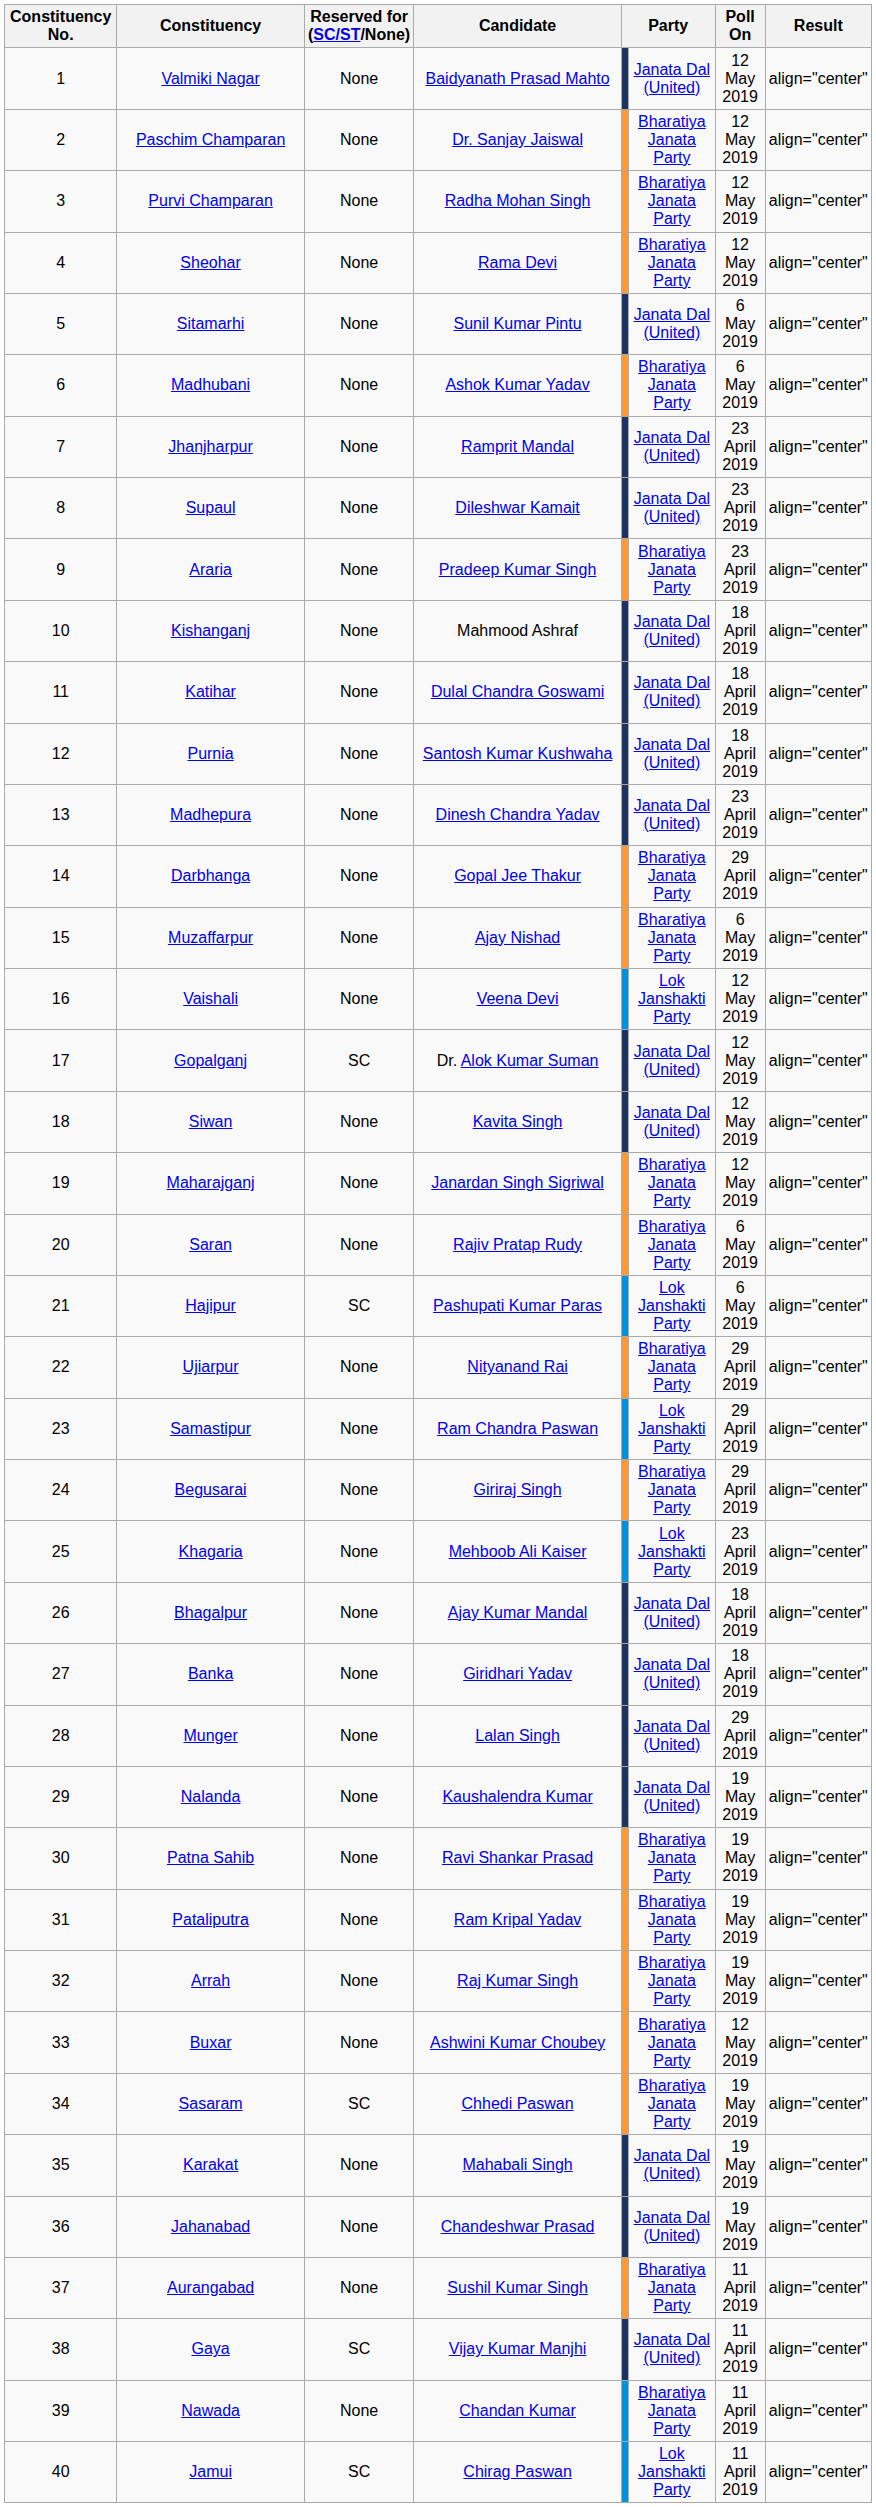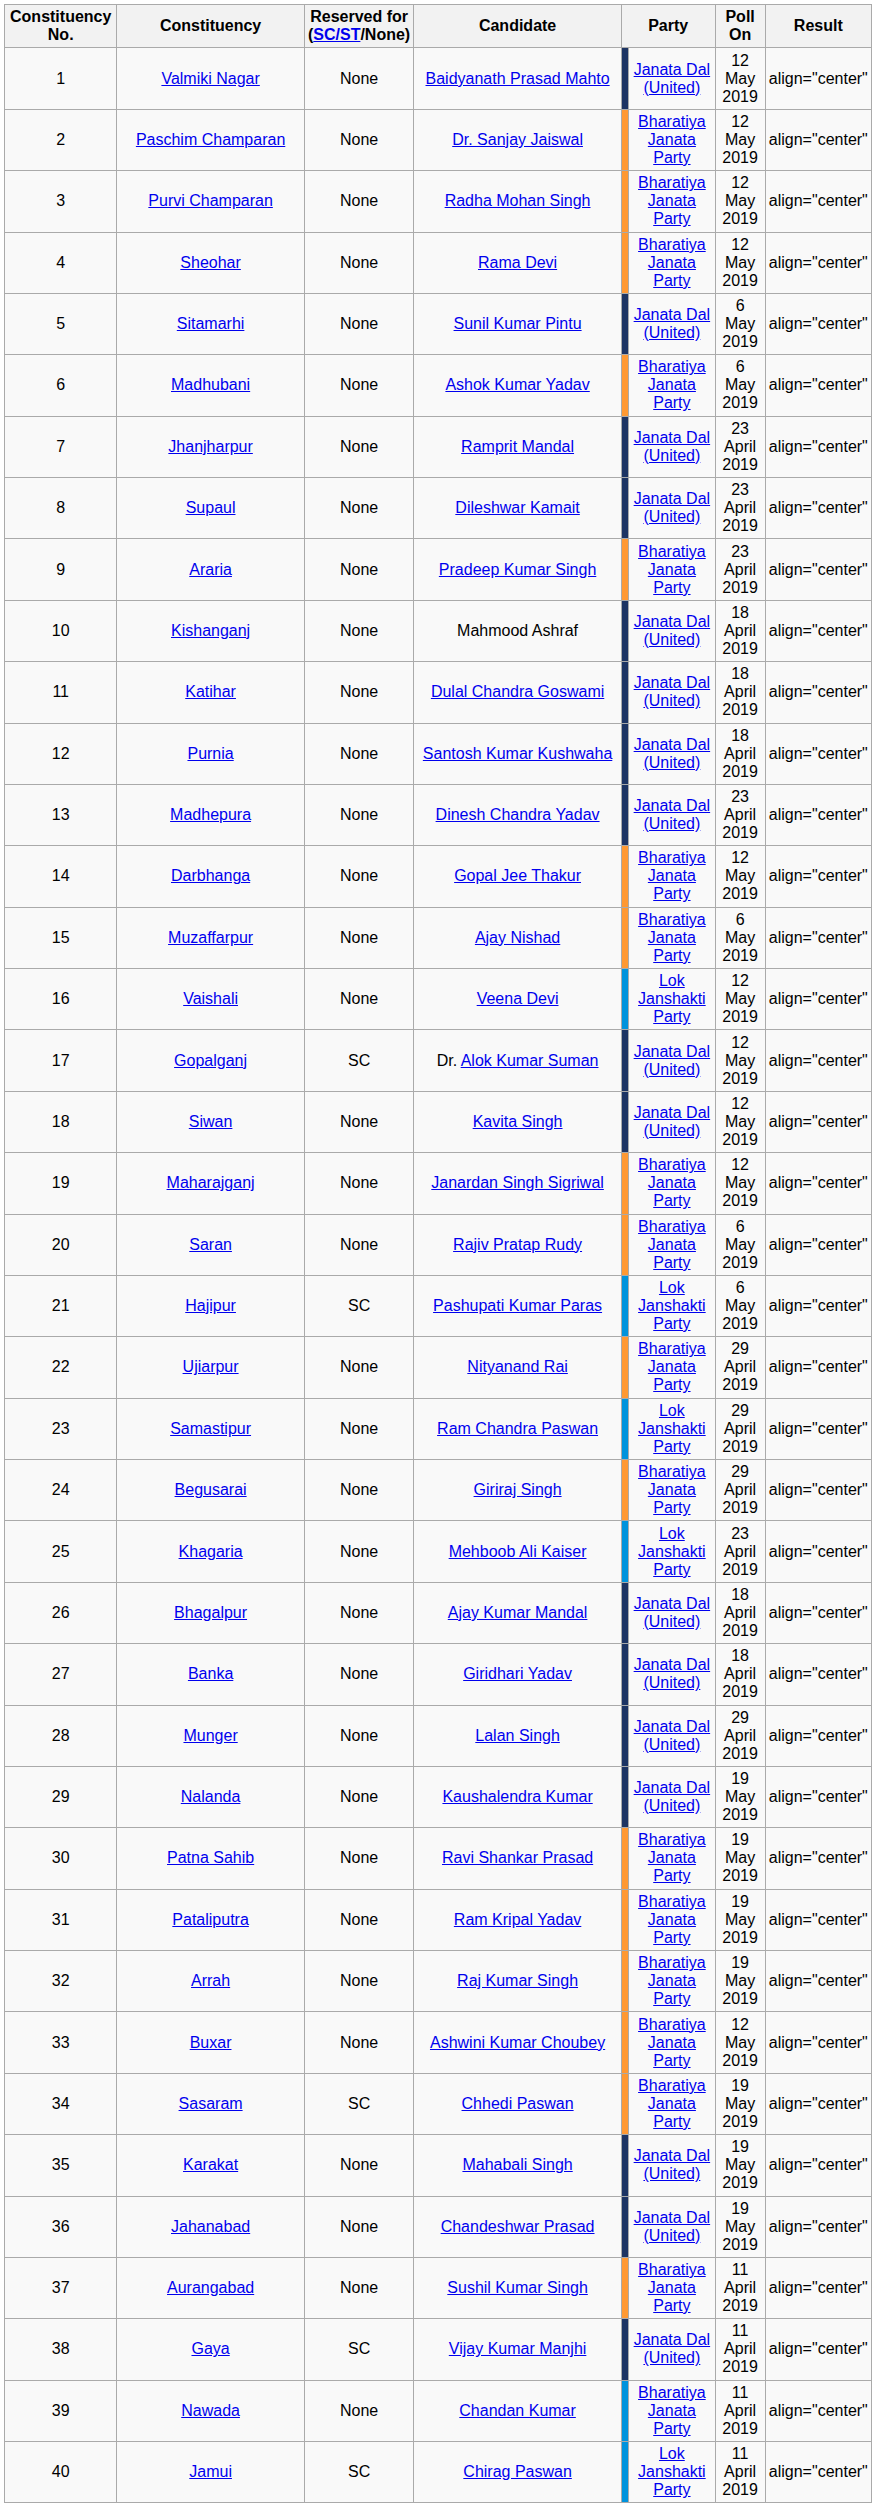(740, 876) 29 April 2019 -> (740, 876) 12 May 2019
